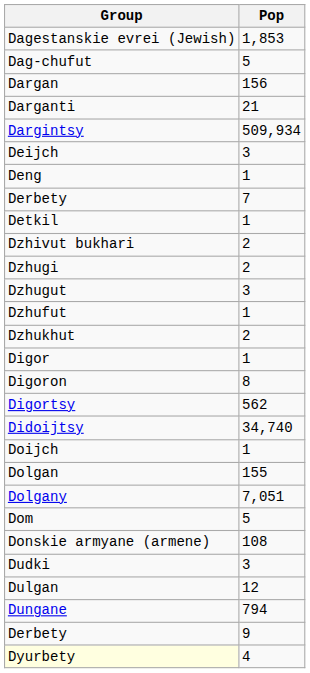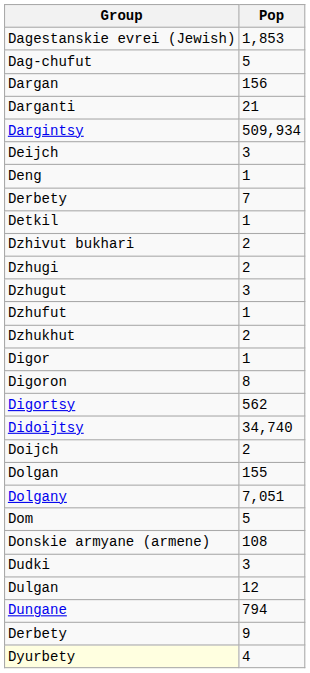(246, 451) 1 -> (246, 451) 2
